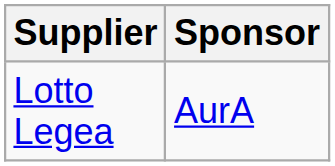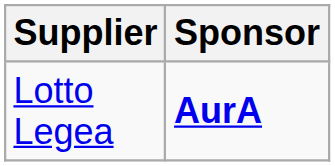(214, 110) normal -> (218, 110) bold
